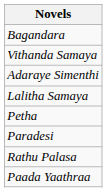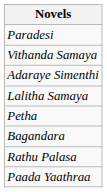(36, 34) Bagandara -> (30, 34) Paradesi
(30, 136) Paradesi -> (36, 136) Bagandara
